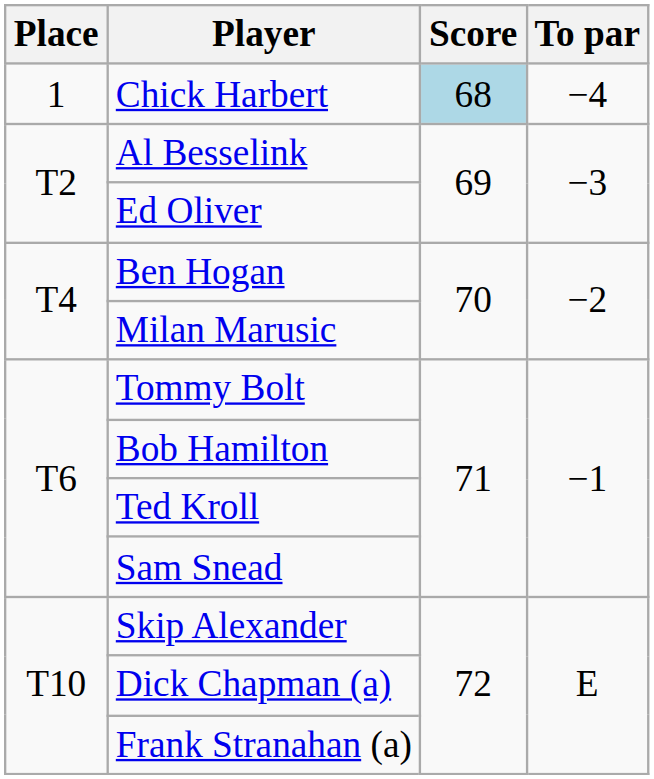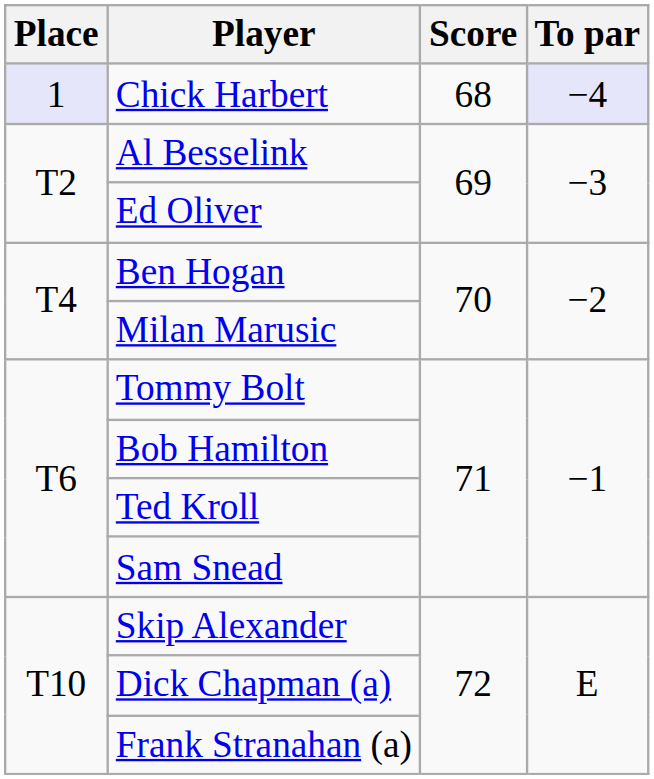(56, 93) no background -> (56, 93) lavender background
(473, 93) lightblue background -> (473, 93) no background
(587, 93) no background -> (587, 93) lavender background
